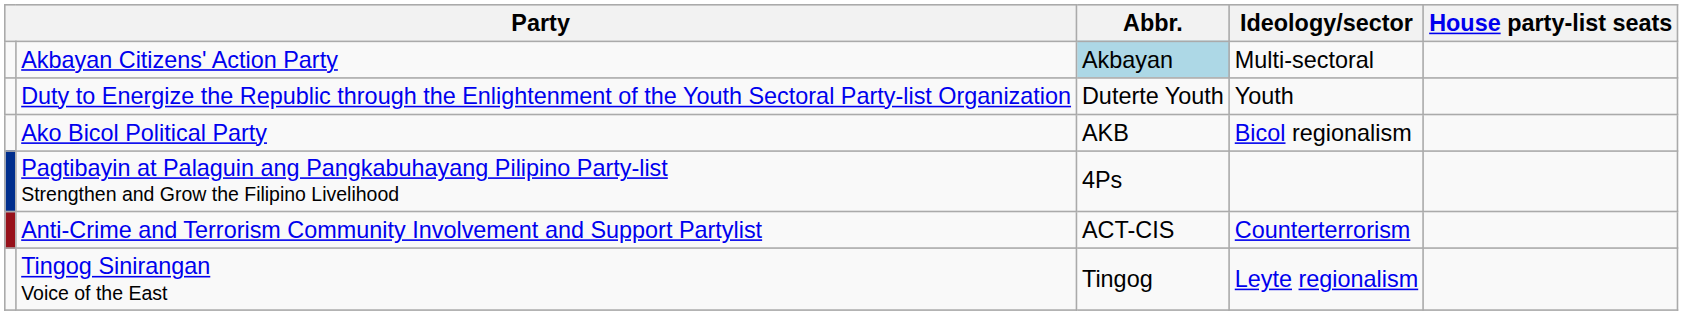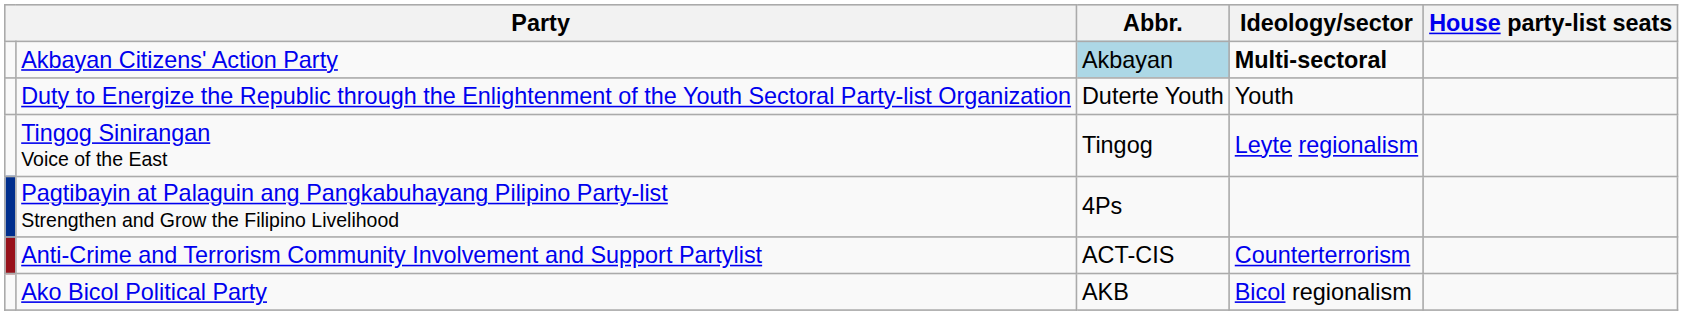(1304, 59) normal -> (1311, 59) bold
rows swapped: (116, 279) <-> (144, 132)
